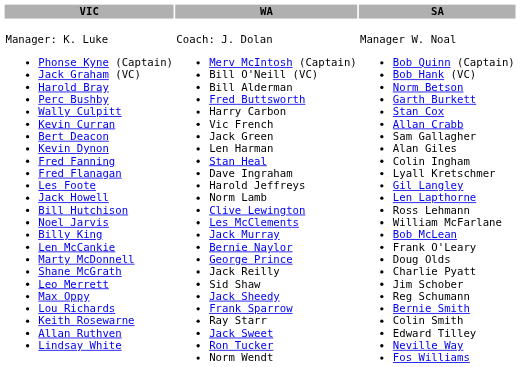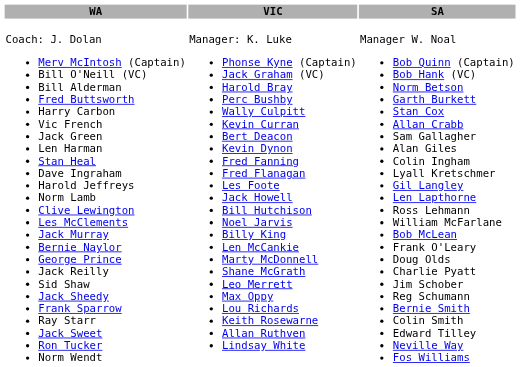columns swapped: (89, 12) <-> (267, 12)
